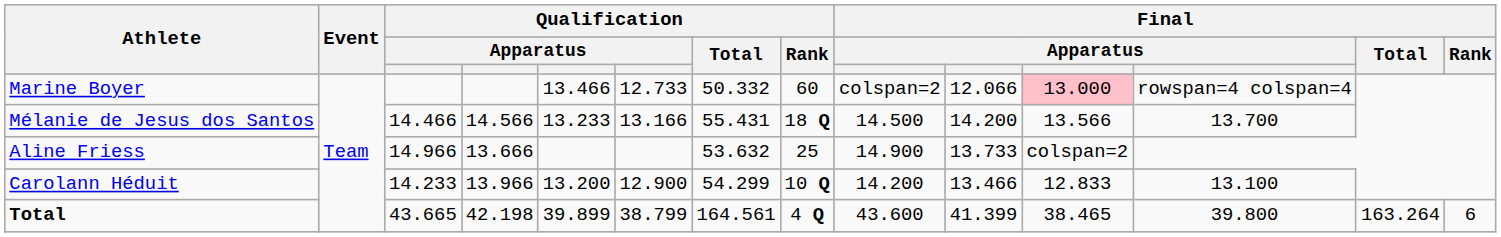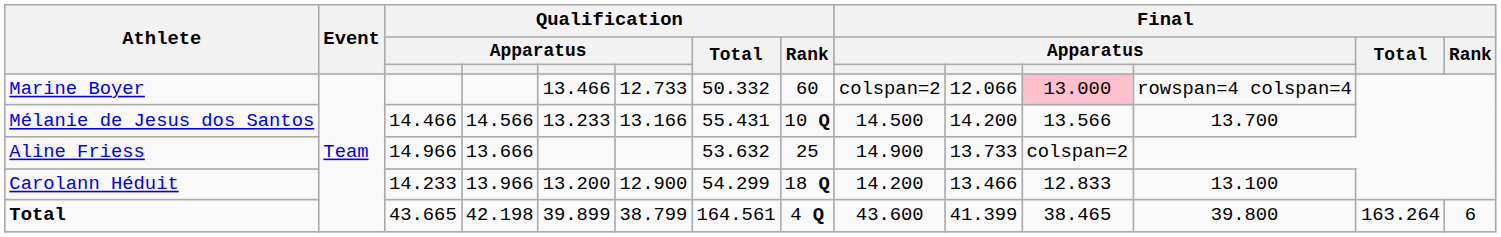(807, 120) 18 Q -> (807, 120) 10 Q
(807, 184) 10 Q -> (807, 184) 18 Q
